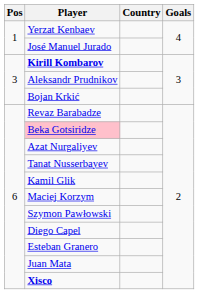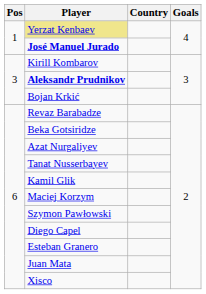(61, 29) no background -> (61, 29) khaki background
(69, 46) normal -> (73, 46) bold
(65, 63) bold -> (63, 63) normal
(72, 79) normal -> (76, 79) bold
(62, 130) pink background -> (62, 130) no background
(40, 280) bold -> (40, 280) normal
